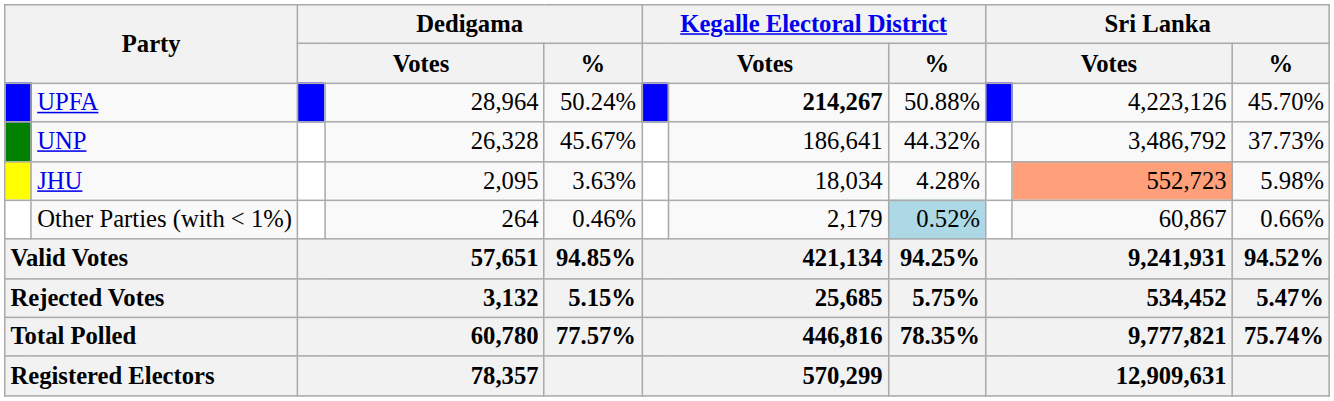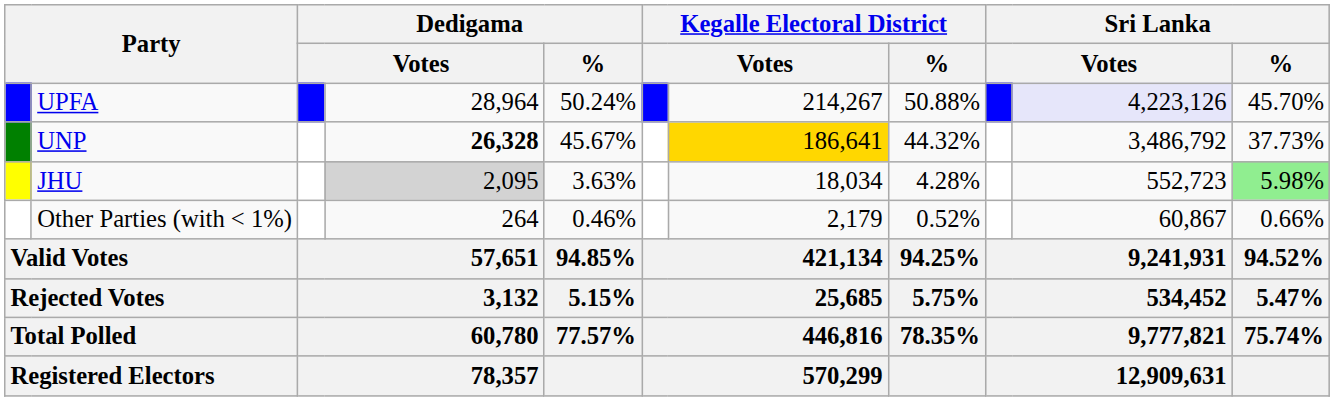(843, 102) bold -> (843, 102) normal
(1177, 102) no background -> (1177, 102) lavender background
(505, 141) normal -> (505, 141) bold
(843, 141) no background -> (843, 141) gold background
(511, 180) no background -> (511, 180) lightgrey background
(1187, 180) lightsalmon background -> (1187, 180) no background
(1292, 180) no background -> (1292, 180) lightgreen background
(948, 219) lightblue background -> (948, 219) no background
